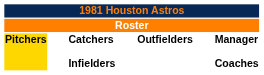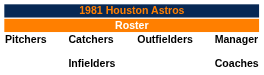(26, 40) gold background -> (26, 40) no background
